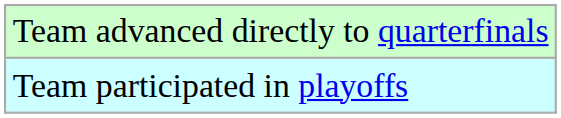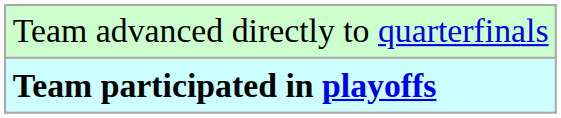(211, 84) normal -> (225, 84) bold
